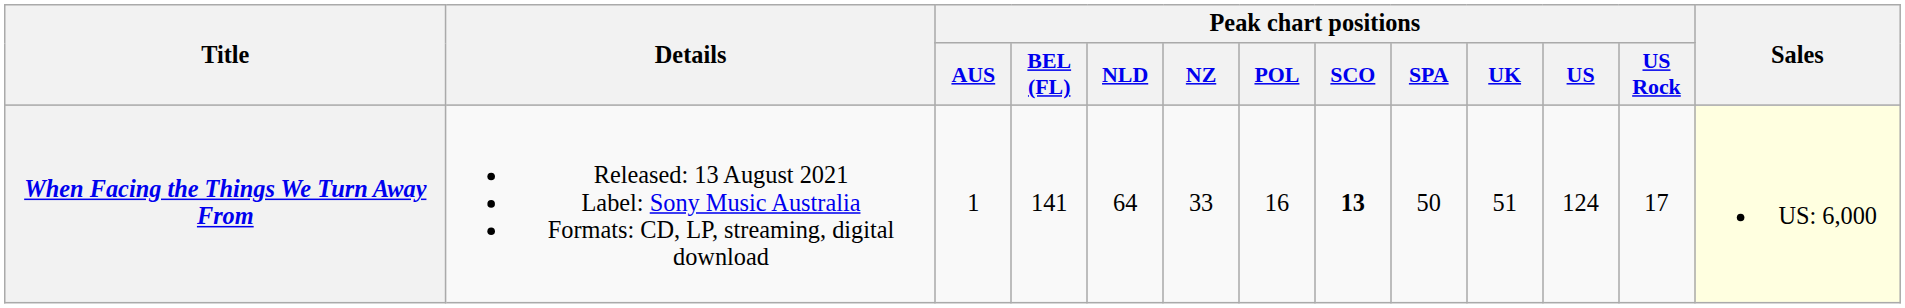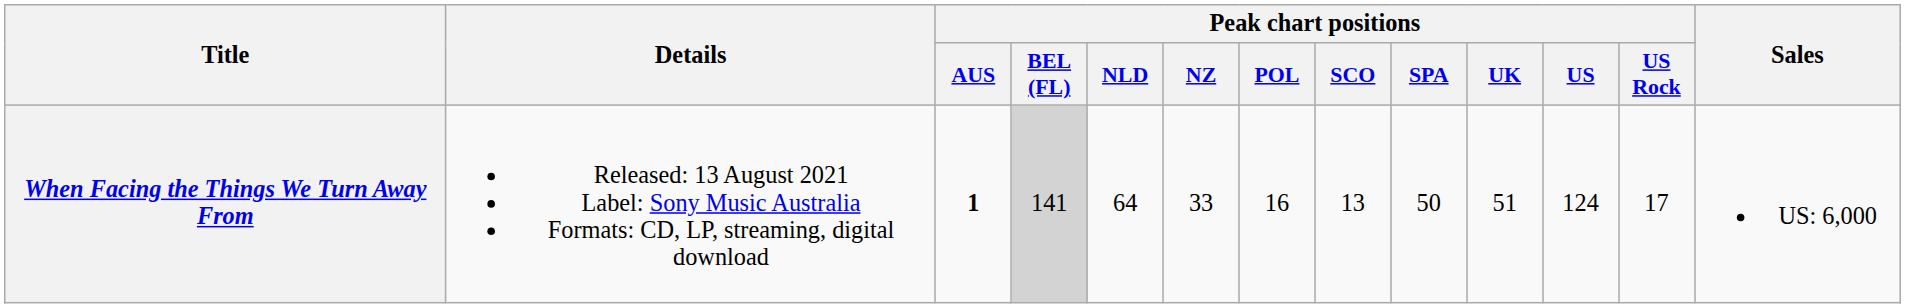(973, 203) normal -> (973, 203) bold
(1049, 203) no background -> (1049, 203) lightgrey background
(1353, 203) bold -> (1353, 203) normal
(1797, 217) lightyellow background -> (1797, 217) no background
